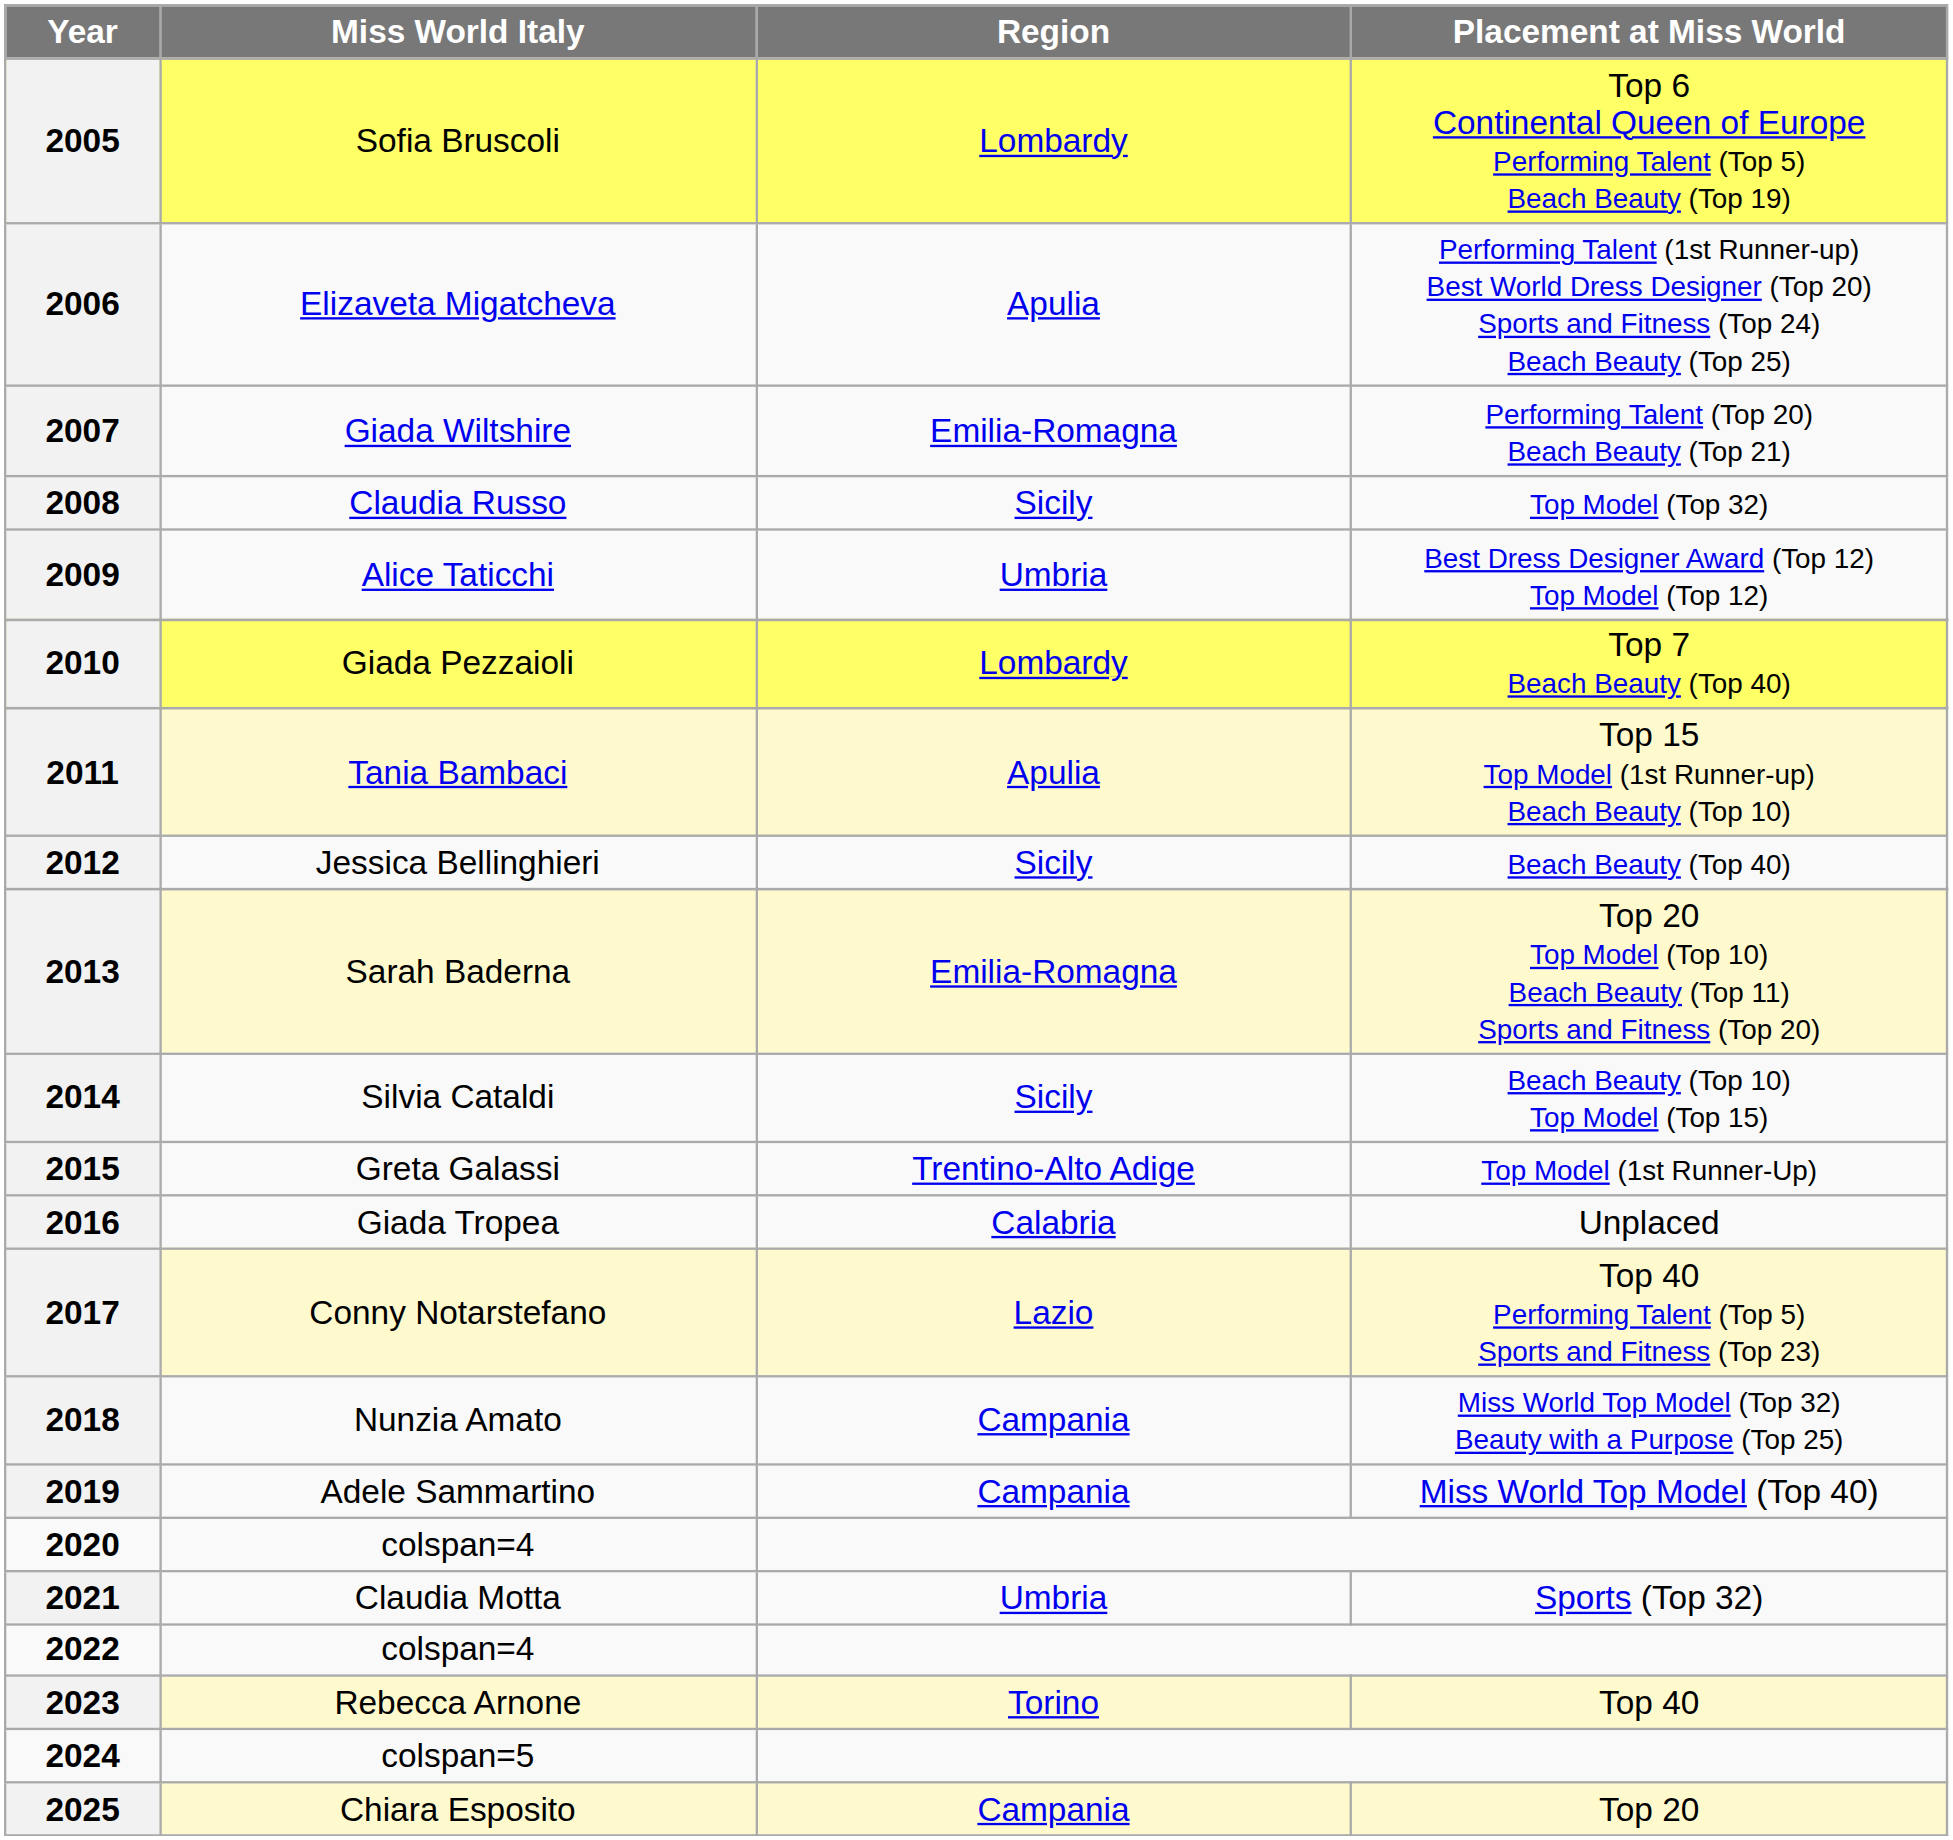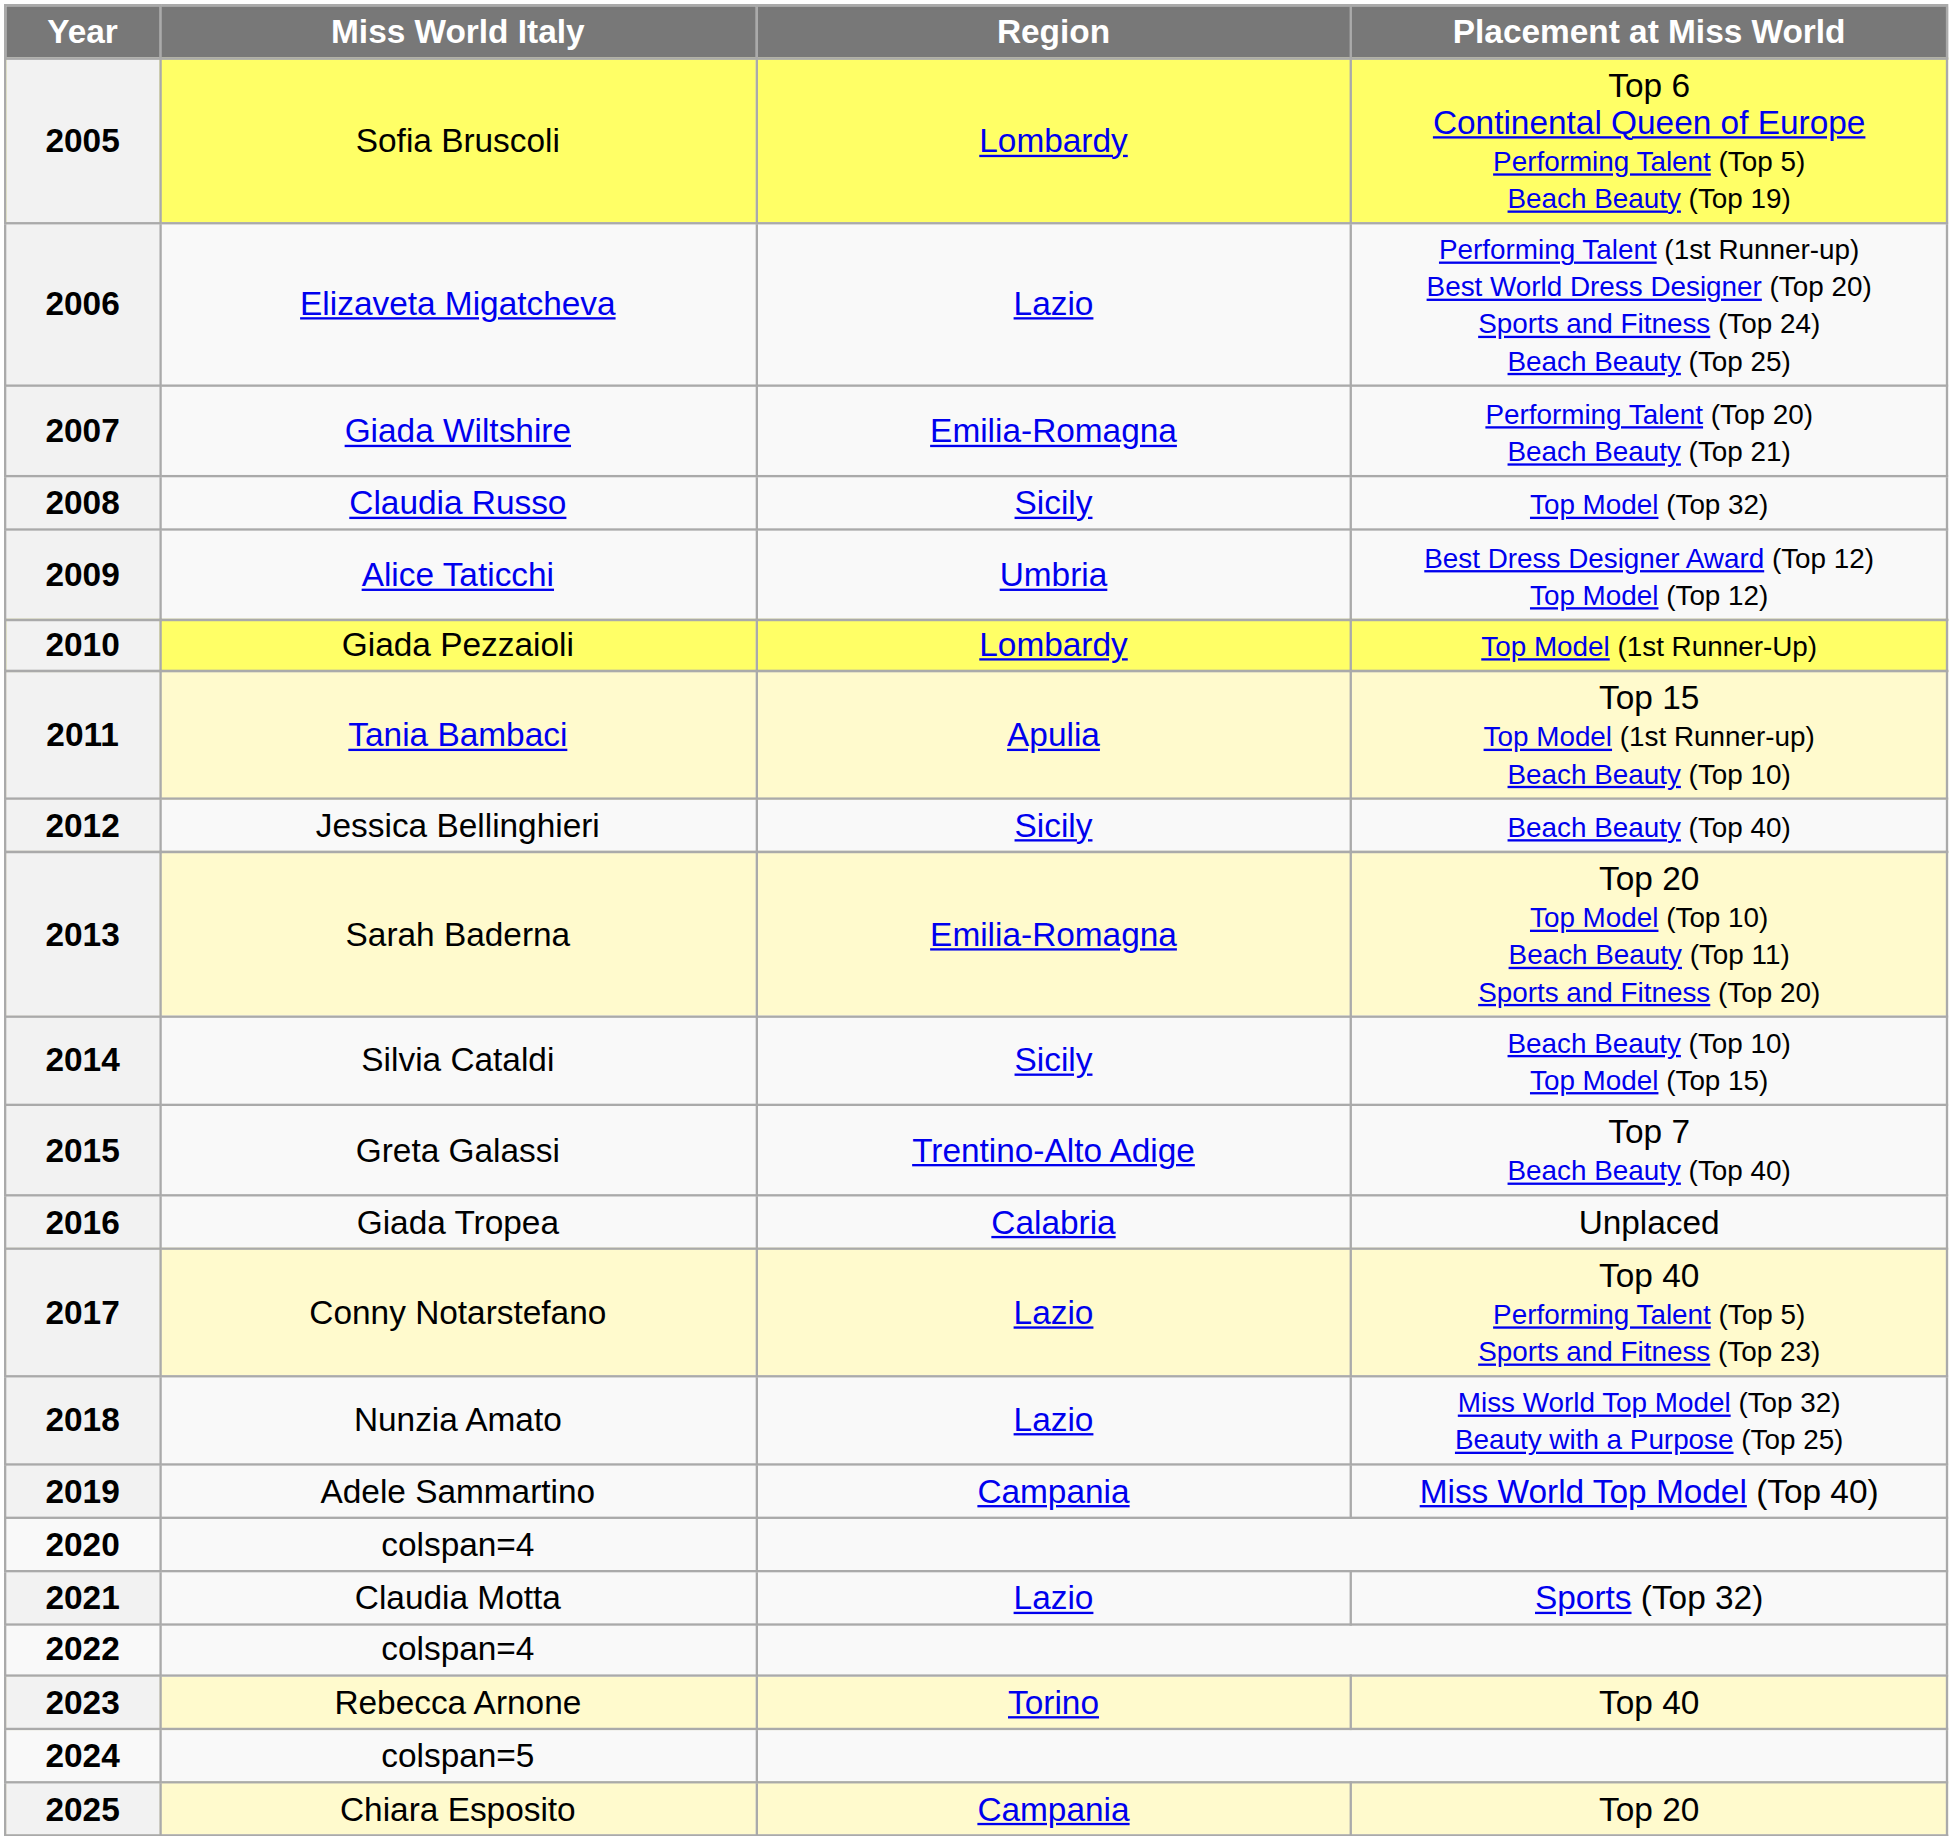(1053, 305) Apulia -> (1054, 305) Lazio
(1649, 664) Top 7 Beach Beauty (Top 40) -> (1649, 648) Top Model (1st Runner-Up)
(1649, 1172) Top Model (1st Runner-Up) -> (1649, 1151) Top 7 Beach Beauty (Top 40)
(1053, 1420) Campania -> (1054, 1420) Lazio
(1053, 1597) Umbria -> (1054, 1597) Lazio
